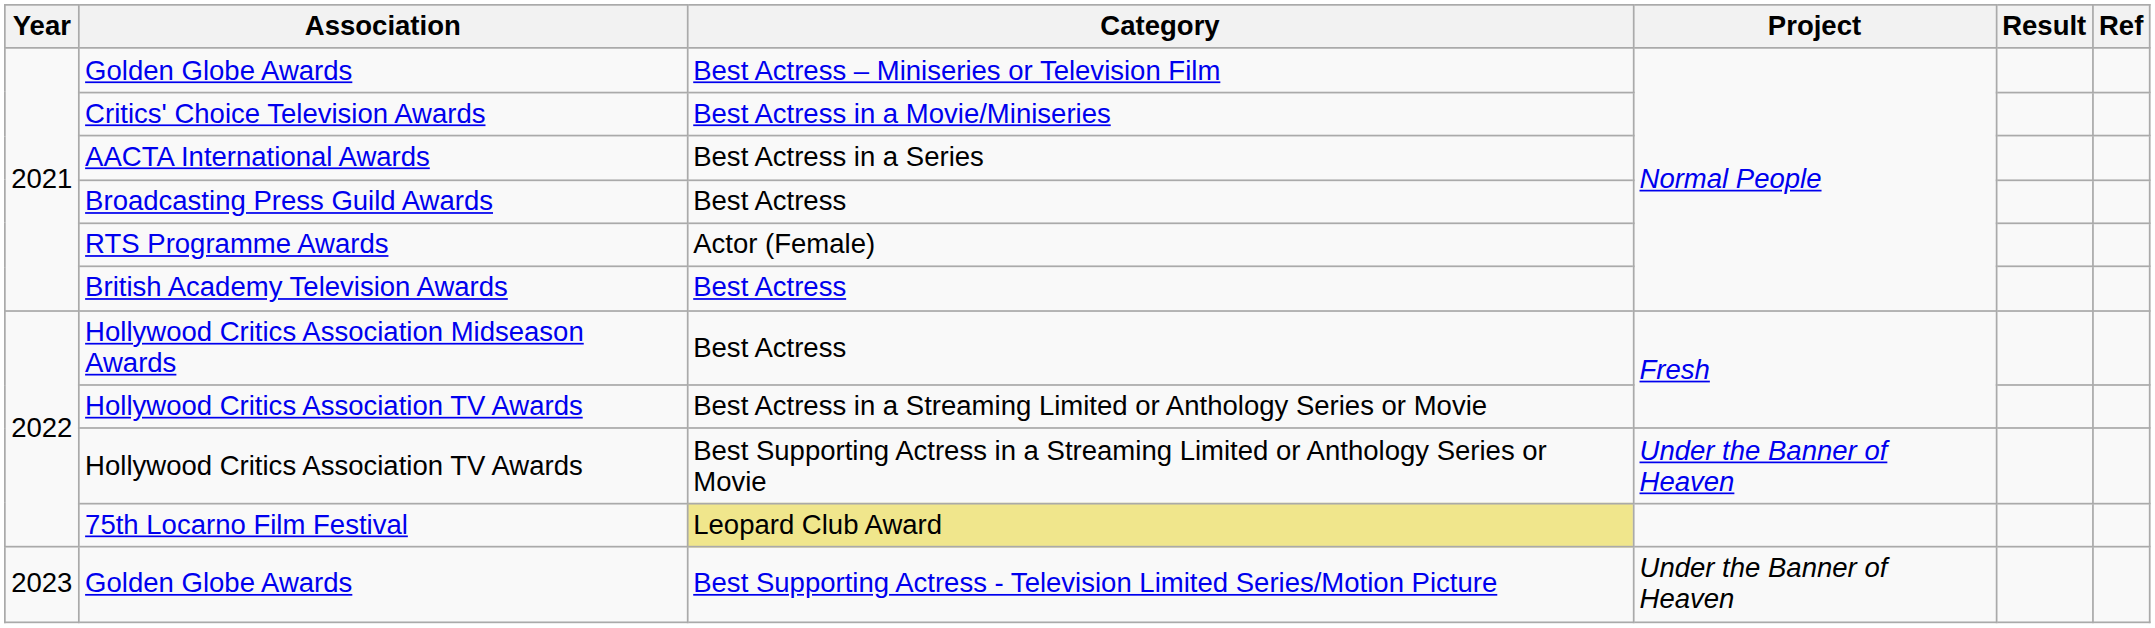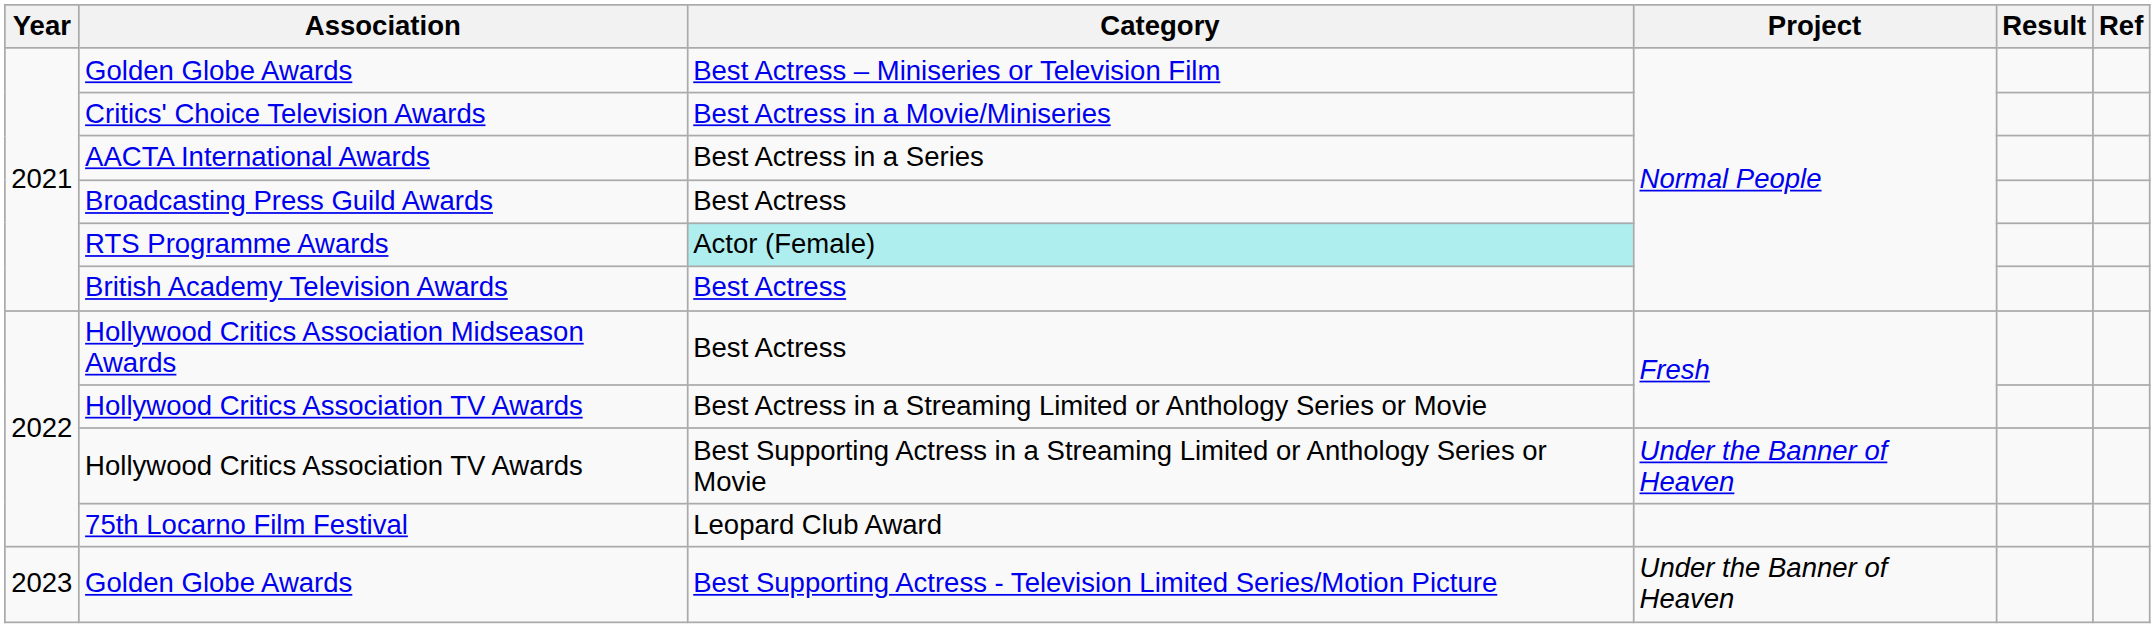(784, 244) no background -> (784, 244) paleturquoise background
(818, 524) khaki background -> (818, 524) no background
